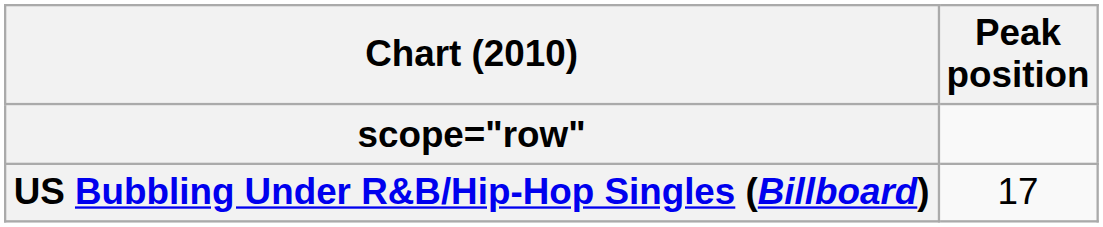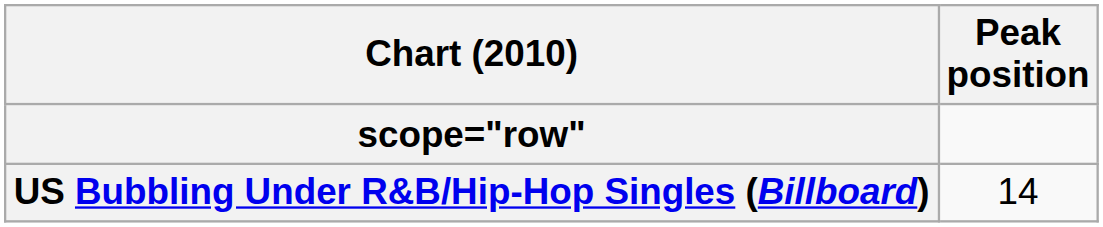(1018, 191) 17 -> (1018, 191) 14
